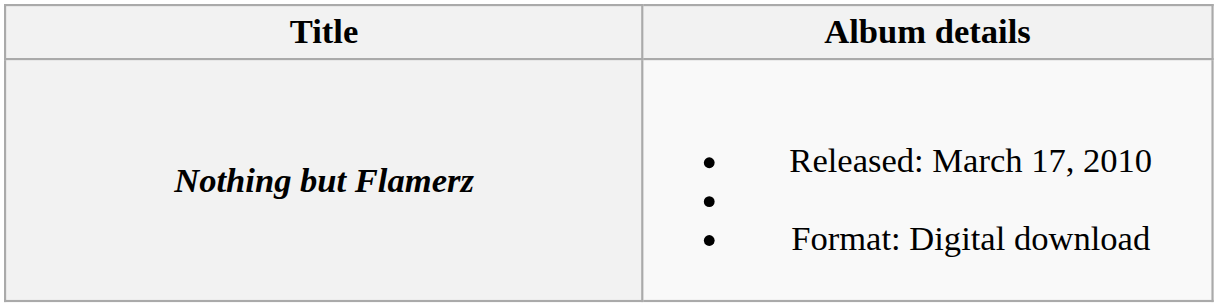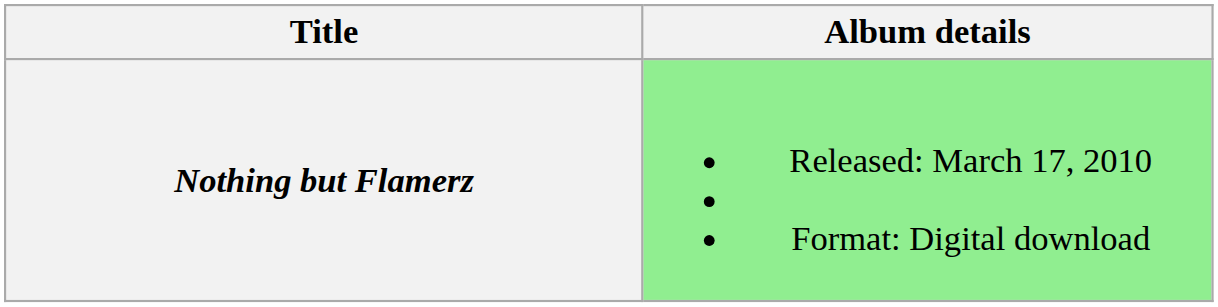(928, 200) no background -> (928, 200) lightgreen background
